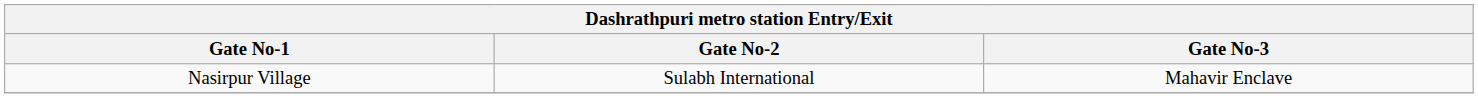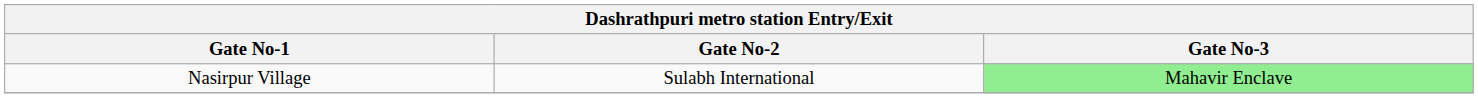(1229, 78) no background -> (1229, 78) lightgreen background
